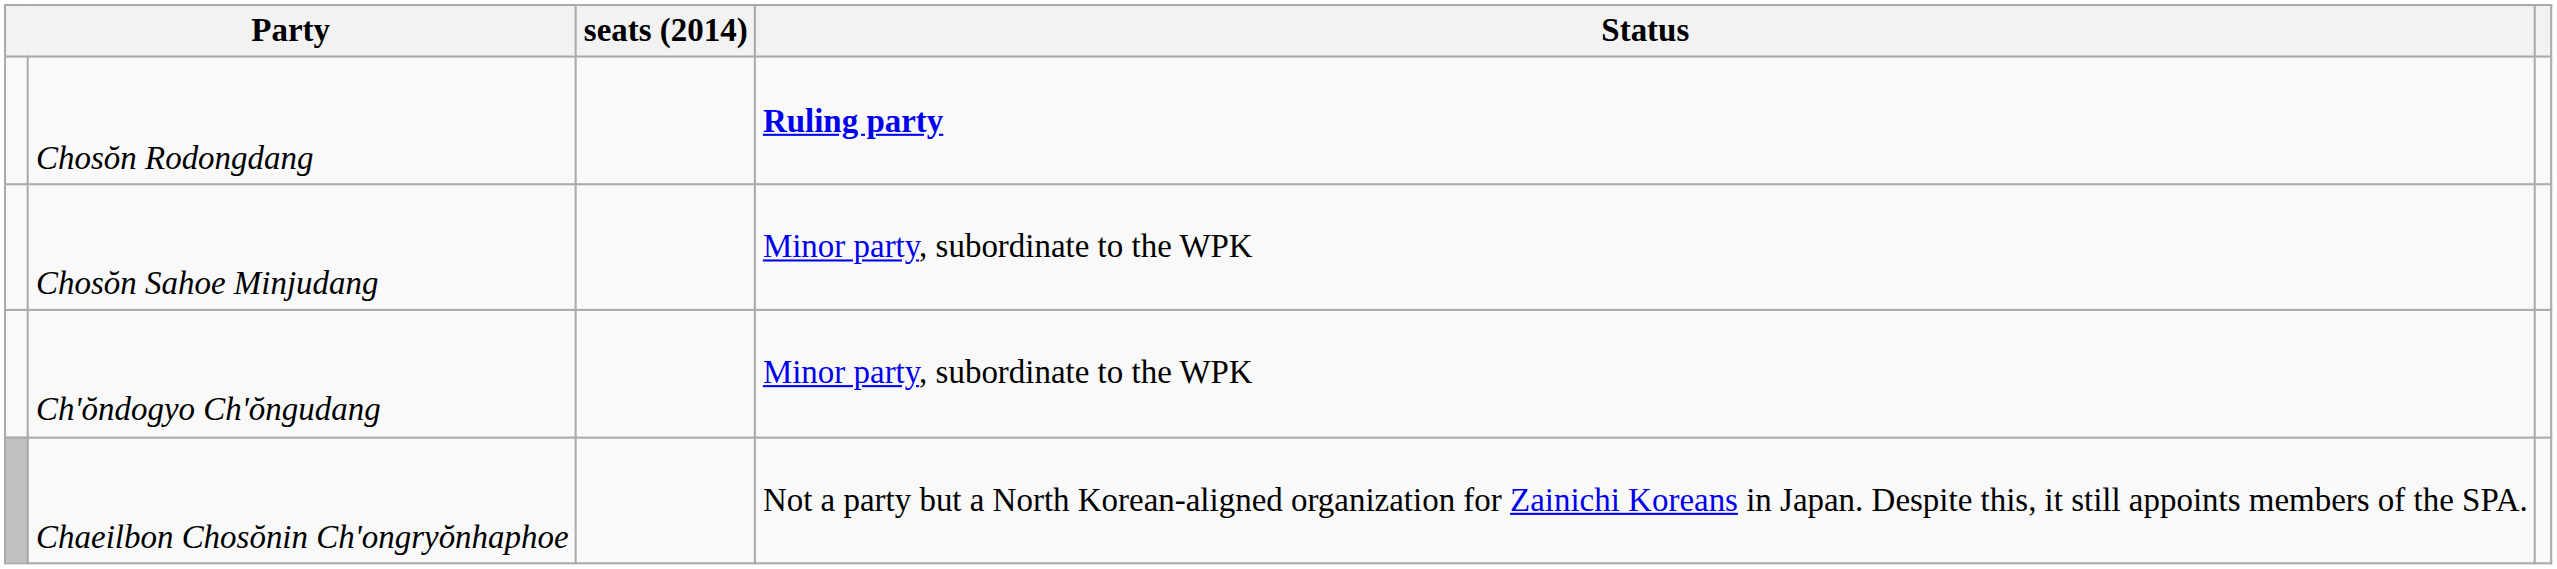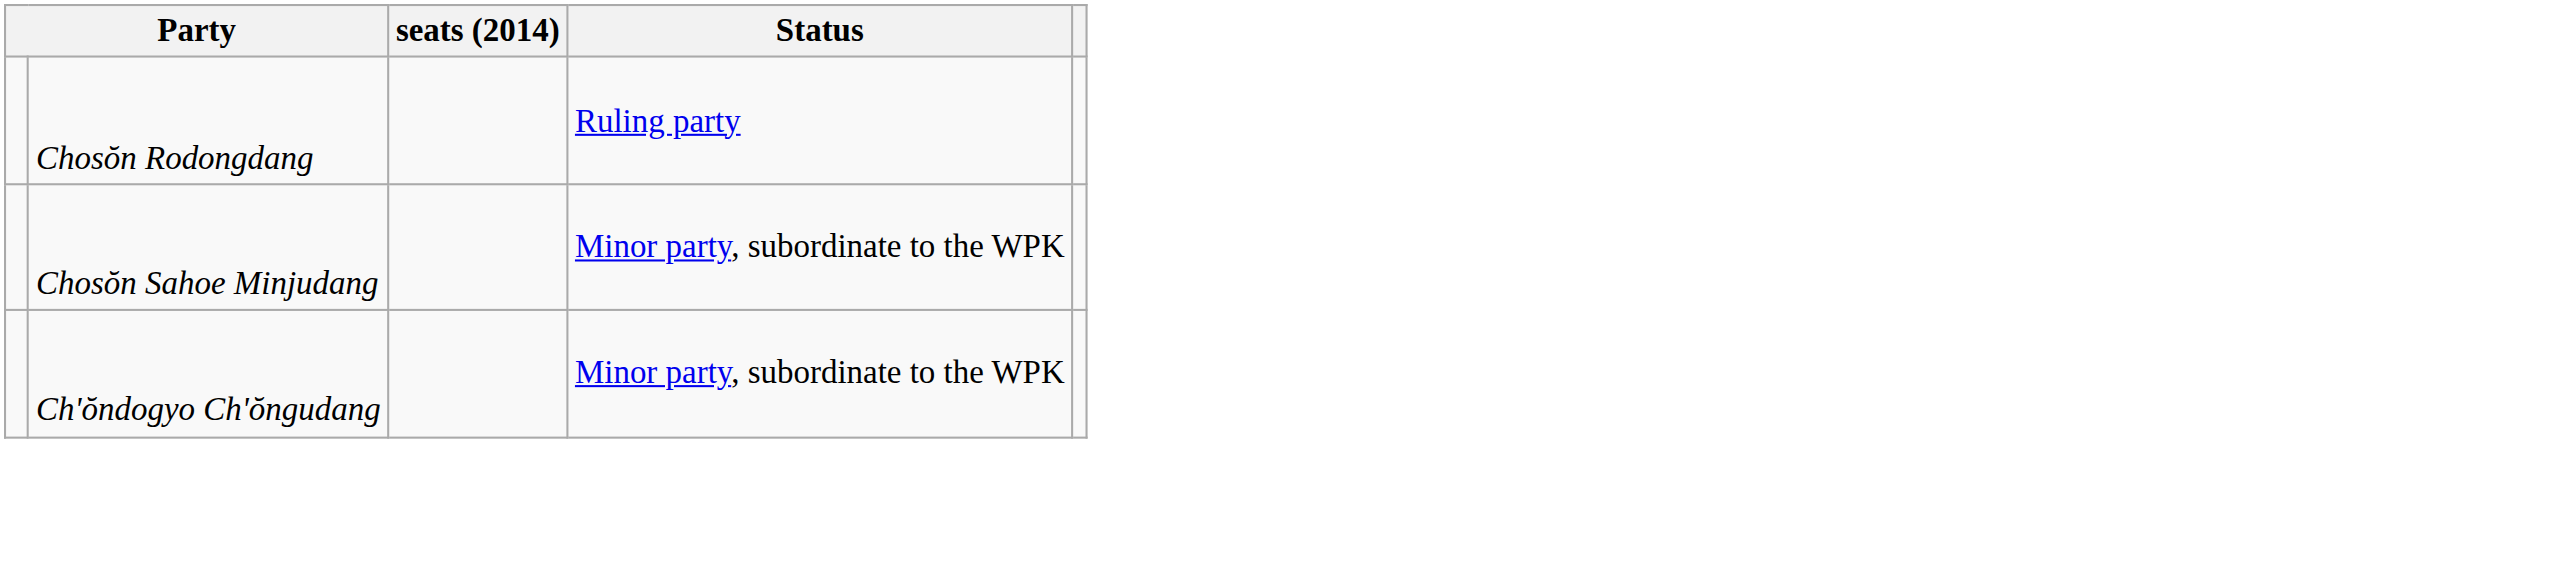(853, 119) bold -> (658, 119) normal
- row: (302, 536)
